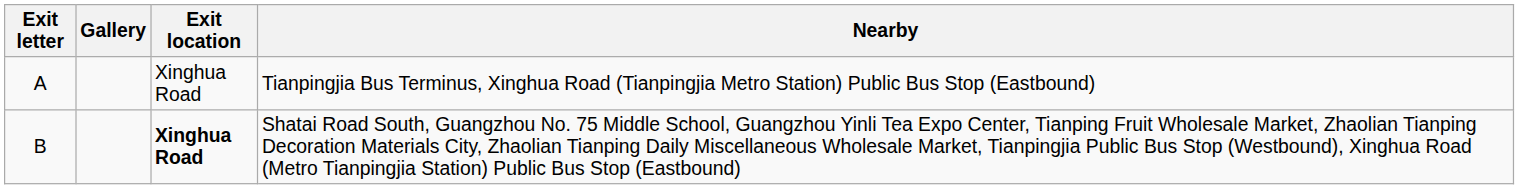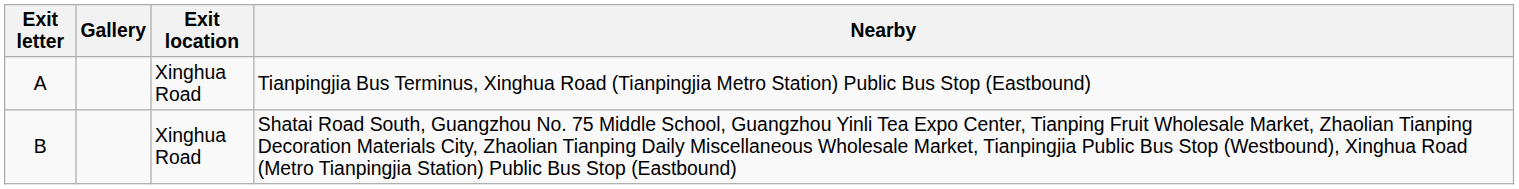(193, 146) bold -> (191, 146) normal
